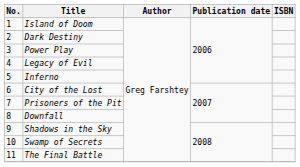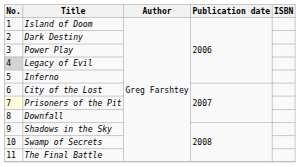(9, 63) no background -> (9, 63) lightgrey background
(9, 103) no background -> (9, 103) lightyellow background
